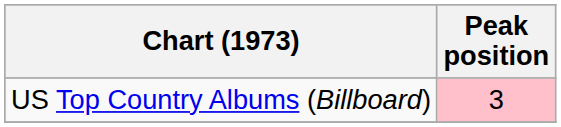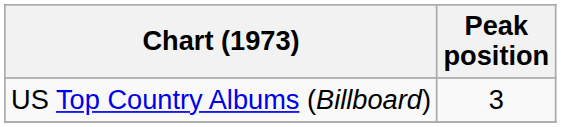(496, 99) pink background -> (496, 99) no background
